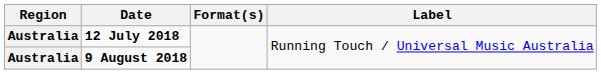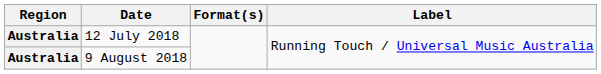(132, 37) bold -> (132, 37) normal
(136, 58) bold -> (136, 58) normal
